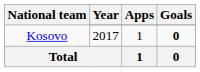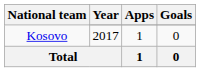(176, 35) bold -> (176, 35) normal
